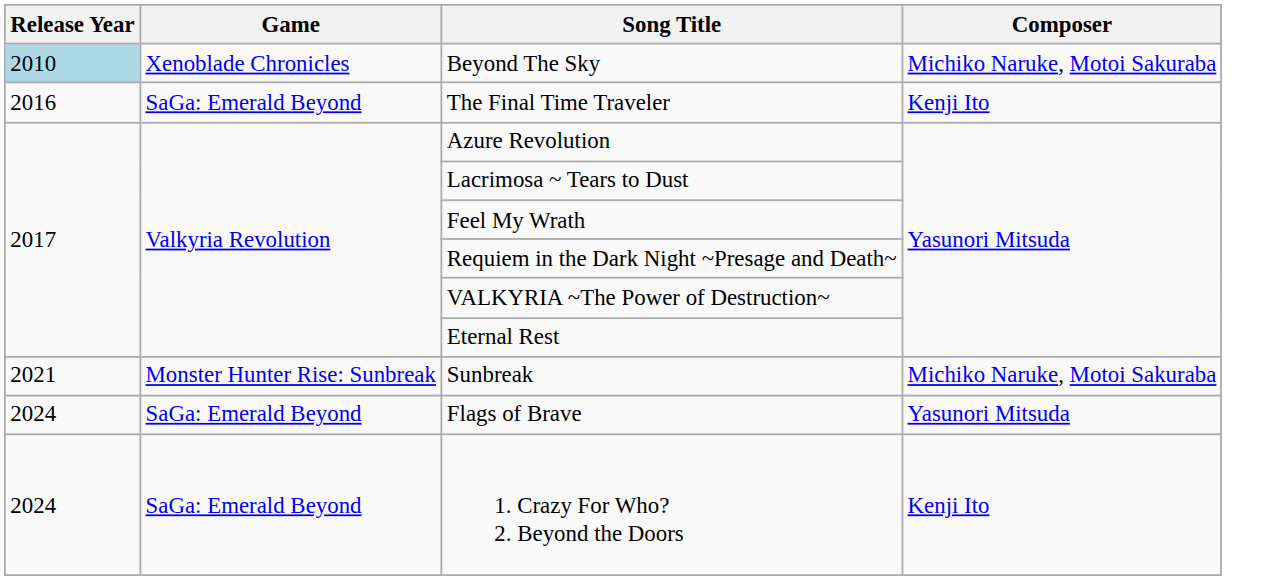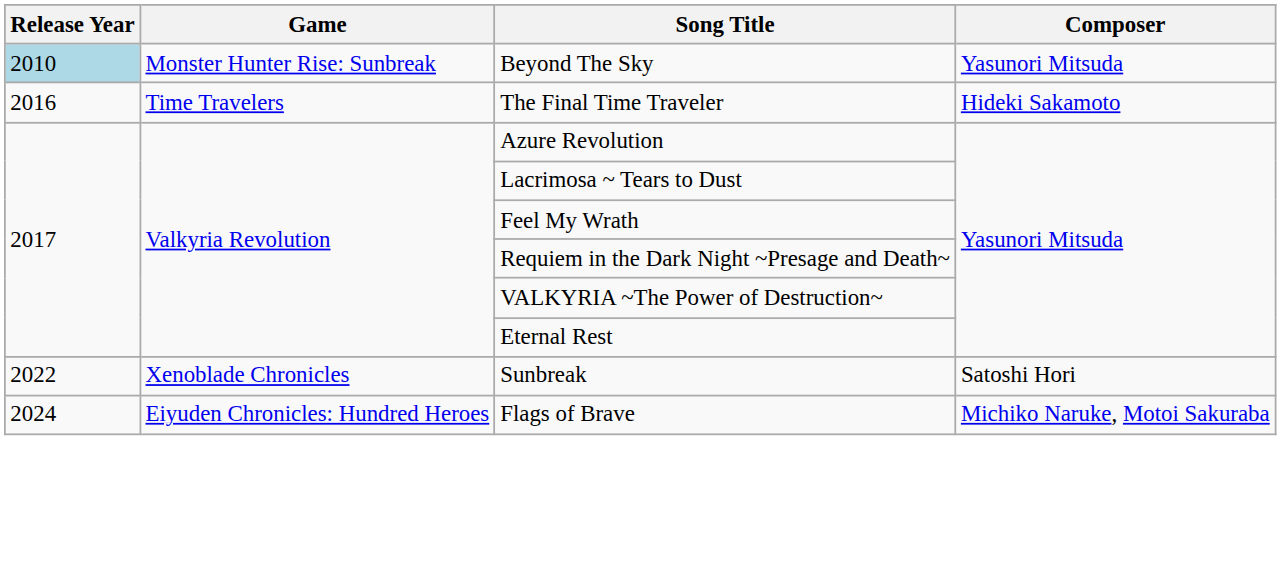(247, 63) Xenoblade Chronicles -> (291, 63) Monster Hunter Rise: Sunbreak
(1062, 63) Michiko Naruke, Motoi Sakuraba -> (1042, 63) Yasunori Mitsuda
(254, 102) SaGa: Emerald Beyond -> (215, 102) Time Travelers
(949, 102) Kenji Ito -> (1041, 102) Hideki Sakamoto
(33, 375) 2021 -> (33, 375) 2022
(291, 375) Monster Hunter Rise: Sunbreak -> (247, 375) Xenoblade Chronicles
(1062, 375) Michiko Naruke, Motoi Sakuraba -> (1018, 375) Satoshi Hori
(254, 414) SaGa: Emerald Beyond -> (317, 414) Eiyuden Chronicles: Hundred Heroes
(989, 414) Yasunori Mitsuda -> (1115, 414) Michiko Naruke, Motoi Sakuraba
- row: (672, 519)
